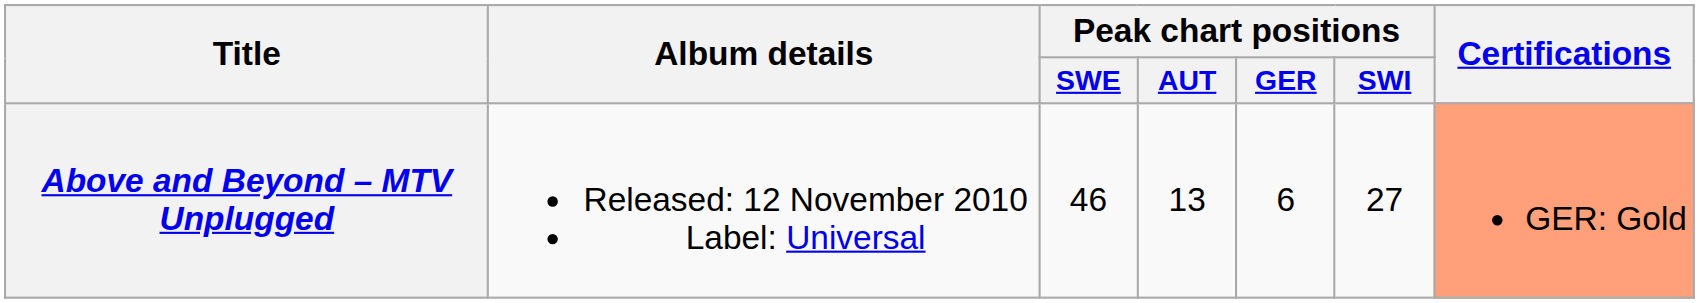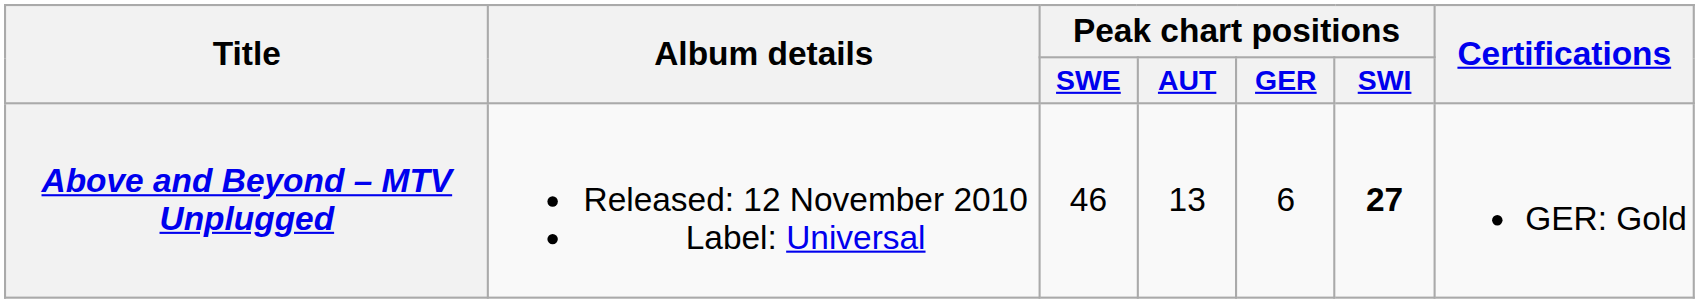(1385, 199) normal -> (1385, 199) bold
(1564, 219) lightsalmon background -> (1564, 219) no background
